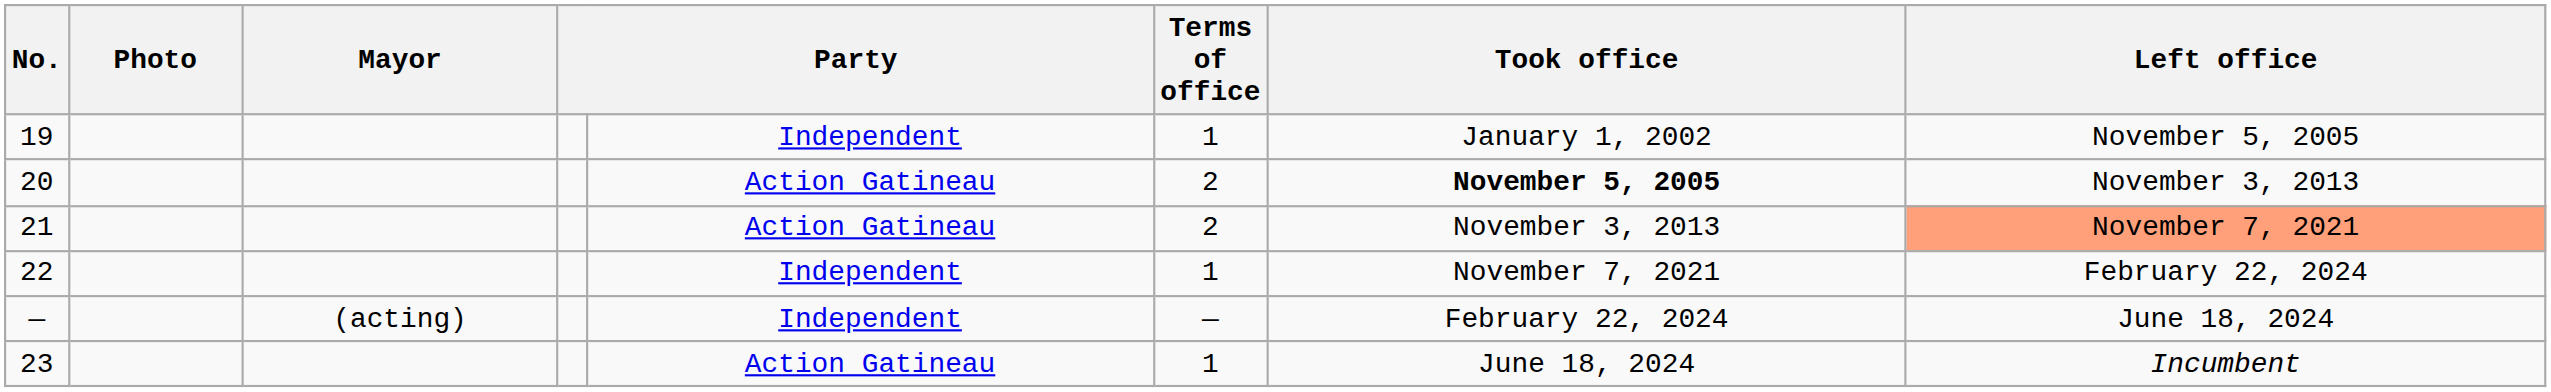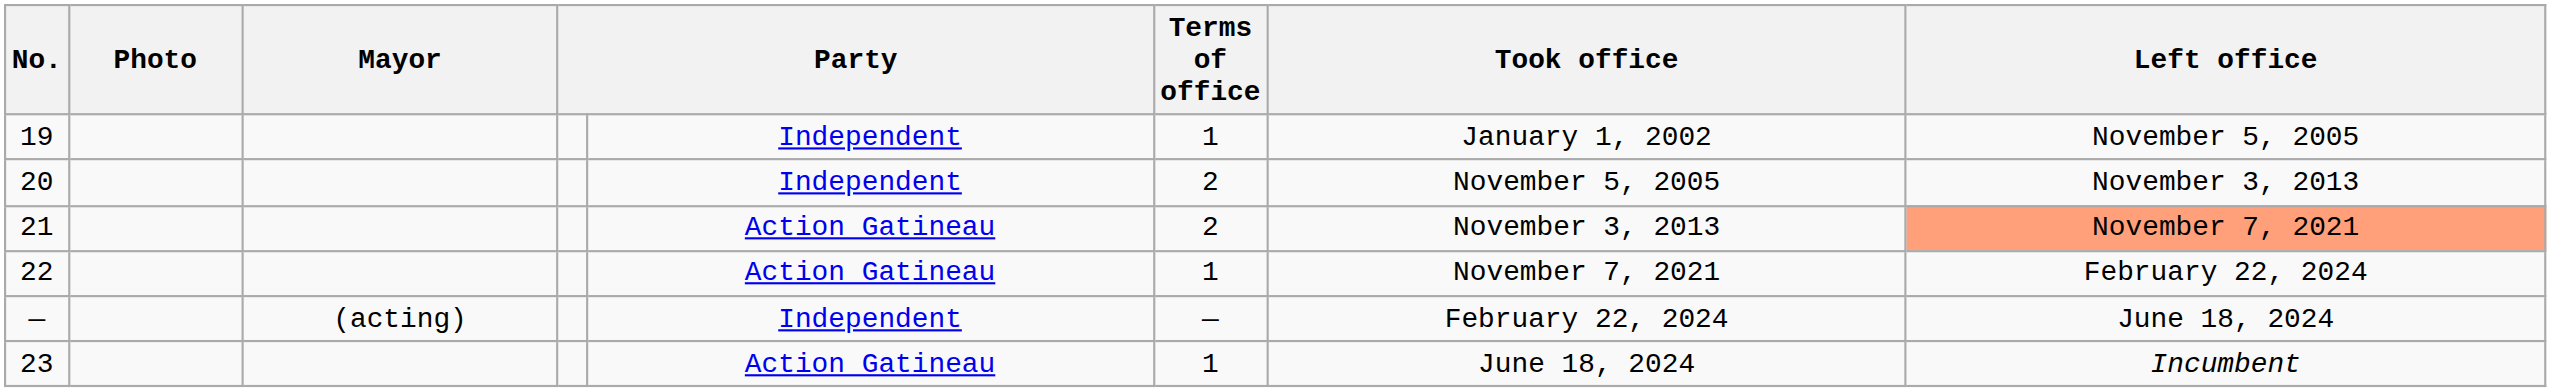(870, 183) Action Gatineau -> (870, 183) Independent
(1587, 183) bold -> (1587, 183) normal
(870, 273) Independent -> (870, 273) Action Gatineau
